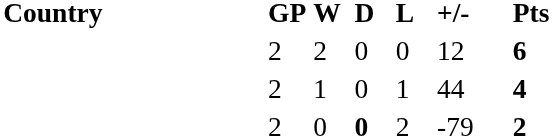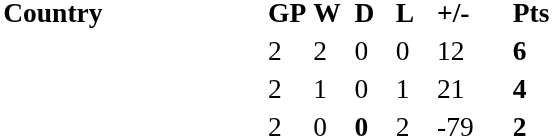(451, 88) 44 -> (451, 88) 21
